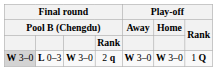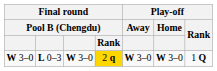(20, 58) lightgrey background -> (20, 58) no background
(109, 58) no background -> (109, 58) gold background
